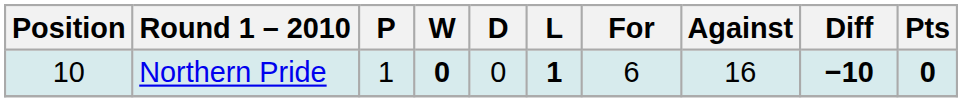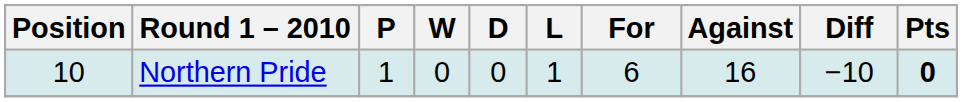(442, 73) bold -> (442, 73) normal
(554, 73) bold -> (554, 73) normal
(849, 73) bold -> (849, 73) normal
